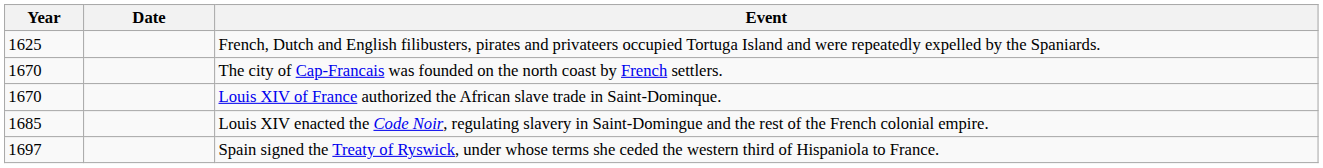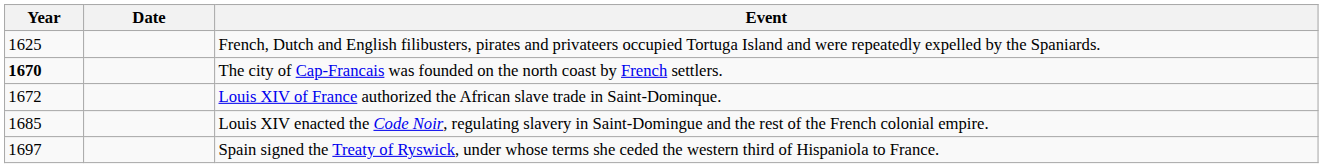(25, 70) normal -> (25, 70) bold
(25, 96) 1670 -> (25, 96) 1672
